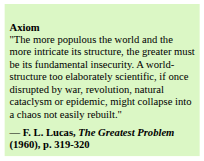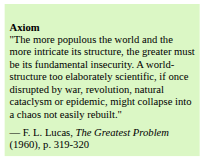(92, 139) bold -> (89, 139) normal
